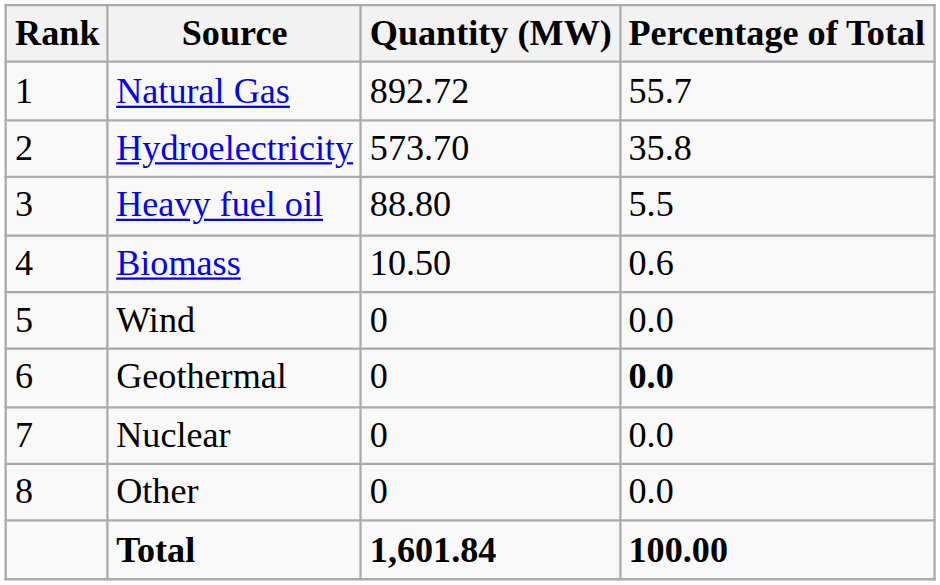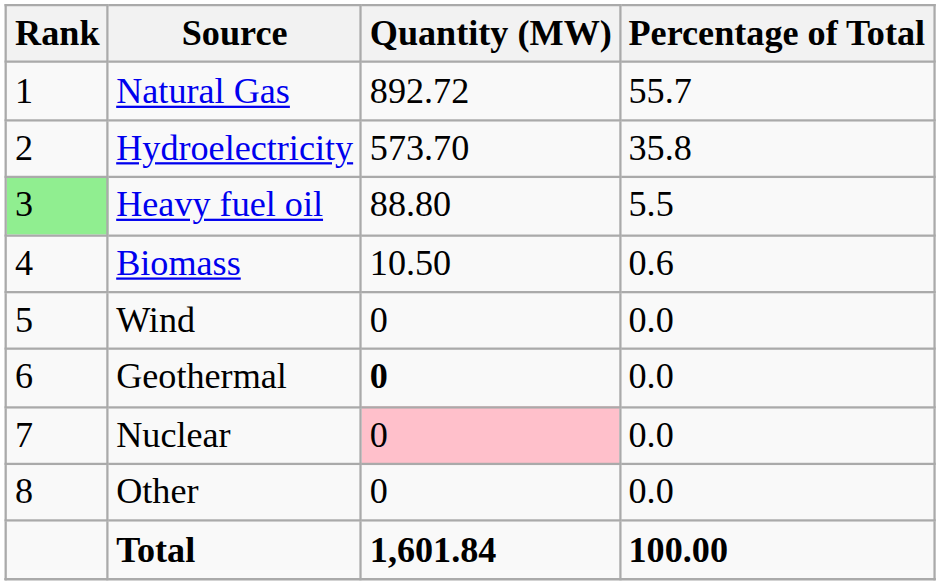(24, 205) no background -> (24, 205) lightgreen background
(379, 377) normal -> (379, 377) bold
(651, 377) bold -> (651, 377) normal
(379, 434) no background -> (379, 434) pink background
